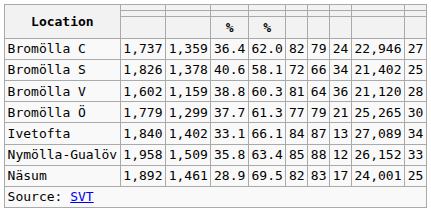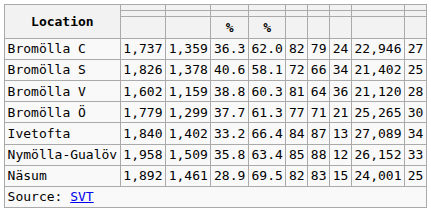(230, 49) 36.4 -> (230, 49) 36.3
(319, 112) 79 -> (319, 112) 71
(230, 133) 33.1 -> (230, 133) 33.2
(267, 133) 66.1 -> (267, 133) 66.4
(341, 176) 17 -> (341, 176) 15
